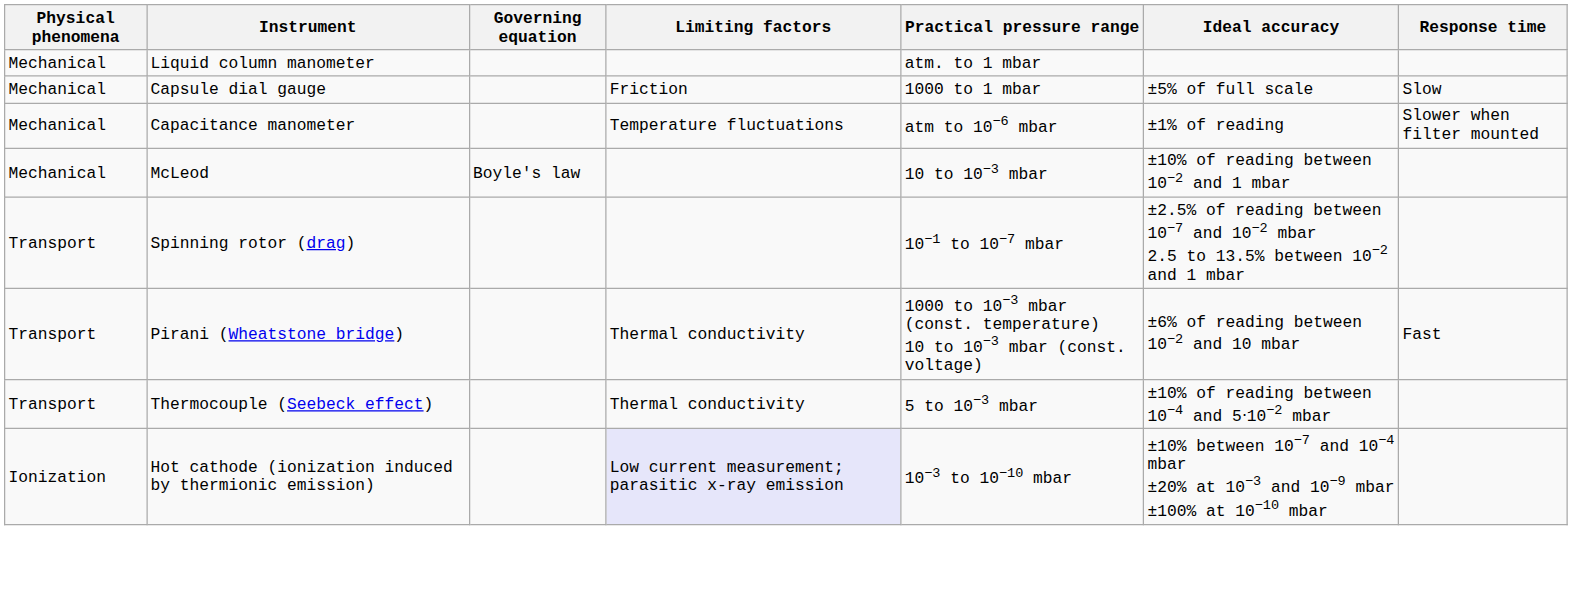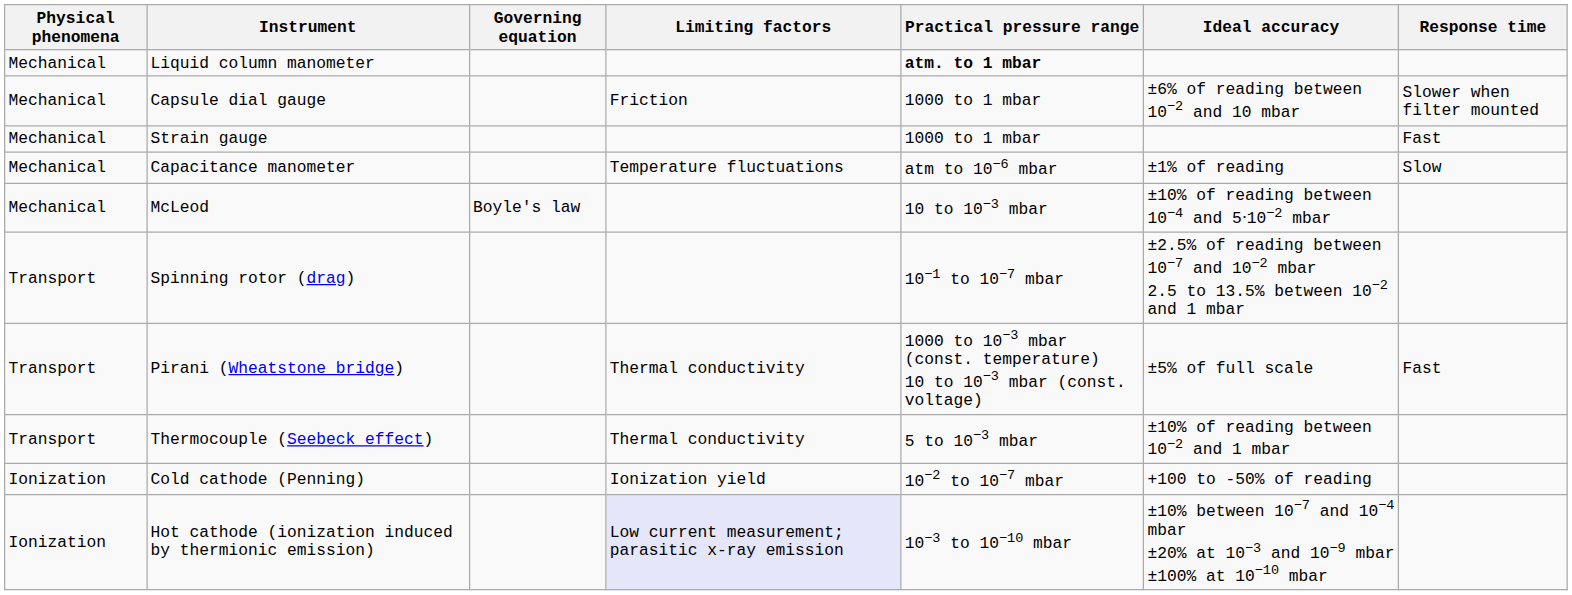(973, 63) normal -> (973, 63) bold
(1230, 90) ±5% of full scale -> (1255, 101) ±6% of reading between 10−2 and 10 mbar
(1422, 90) Slow -> (1471, 101) Slower when filter mounted
+ row: (209, 139)
(1471, 125) Slower when filter mounted -> (1422, 168) Slow
(1260, 173) ±10% of reading between 10−2 and 1 mbar -> (1260, 208) ±10% of reading between 10−4 and 5⋅10−2 mbar
(1255, 334) ±6% of reading between 10−2 and 10 mbar -> (1230, 369) ±5% of full scale
(1260, 404) ±10% of reading between 10−4 and 5⋅10−2 mbar -> (1260, 439) ±10% of reading between 10−2 and 1 mbar
+ row: (258, 479)
